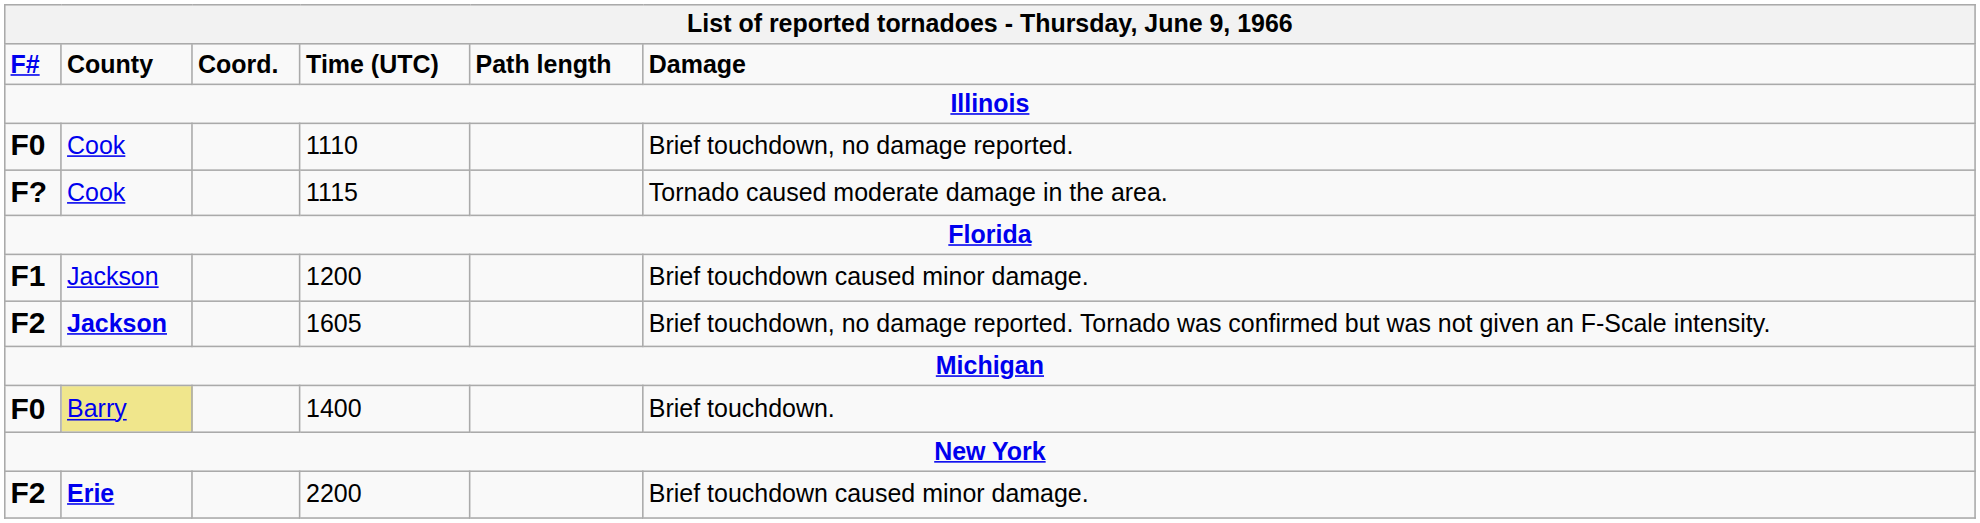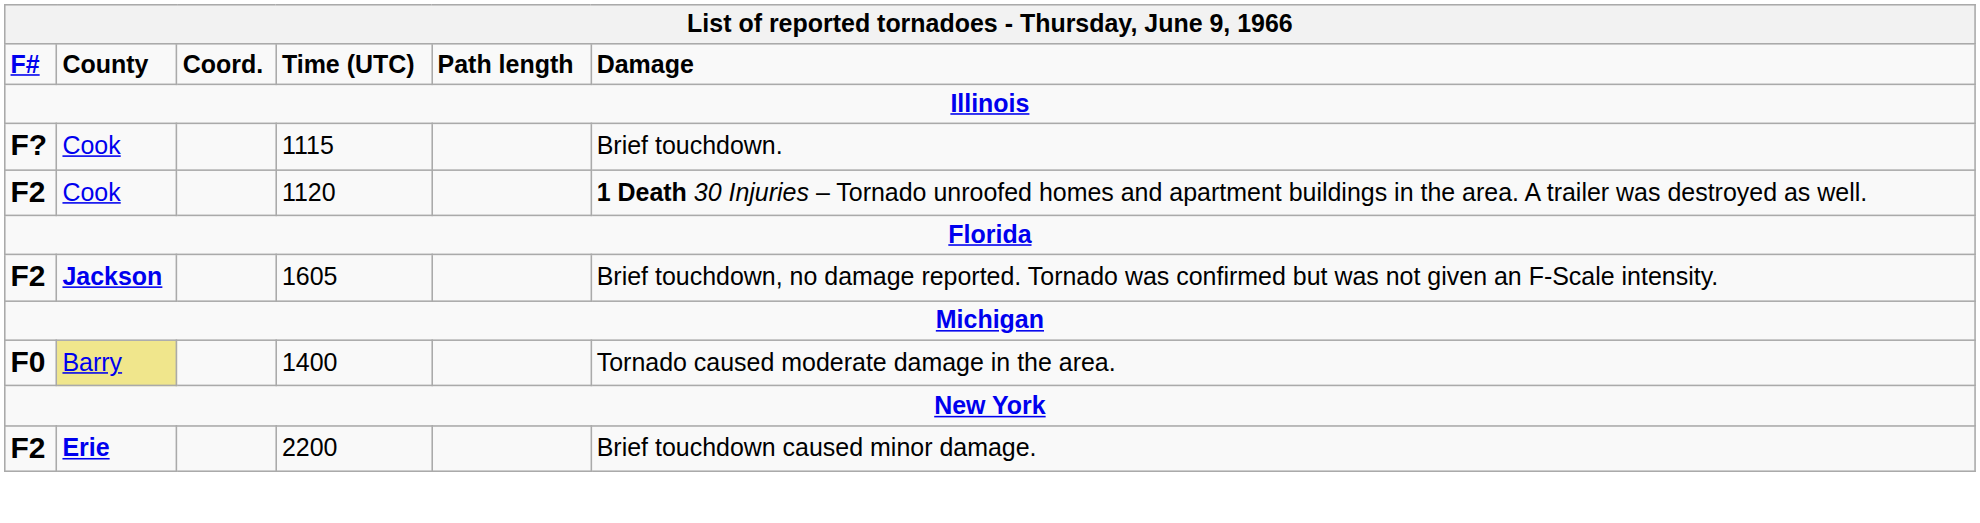- row: (332, 146)
(908, 191) Tornado caused moderate damage in the area. -> (690, 146) Brief touchdown.
+ row: (309, 191)
- row: (334, 277)
(742, 408) Brief touchdown. -> (856, 362) Tornado caused moderate damage in the area.
